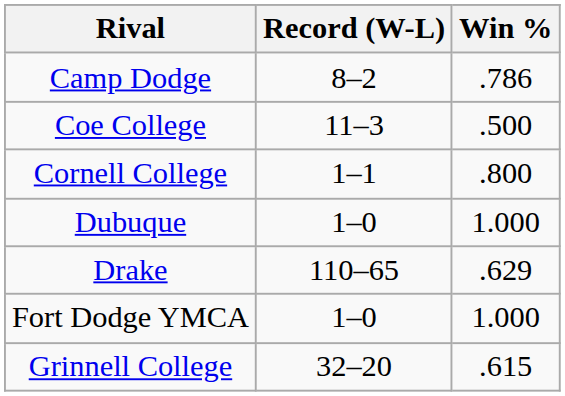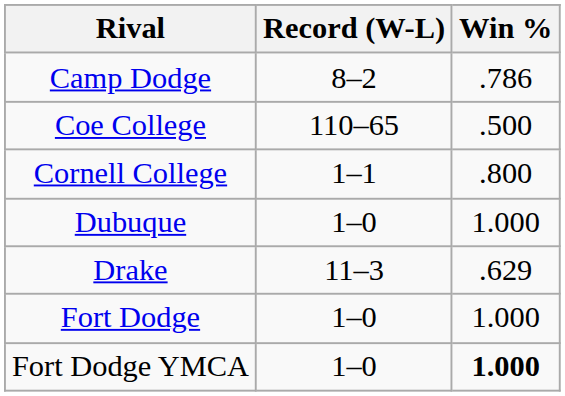(354, 125) 11–3 -> (354, 125) 110–65
(354, 269) 110–65 -> (354, 269) 11–3
+ row: (130, 317)
(506, 317) normal -> (506, 366) bold
- row: (130, 366)
